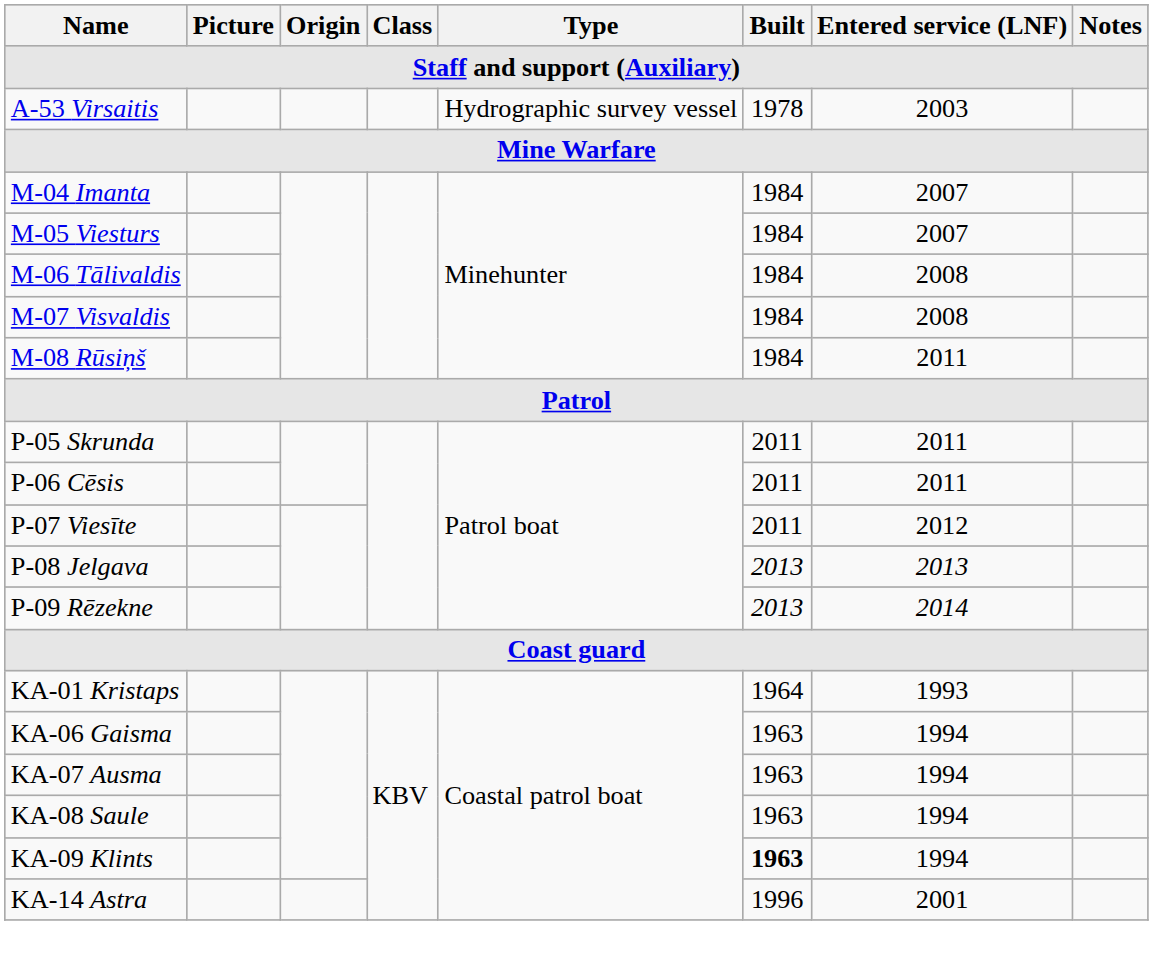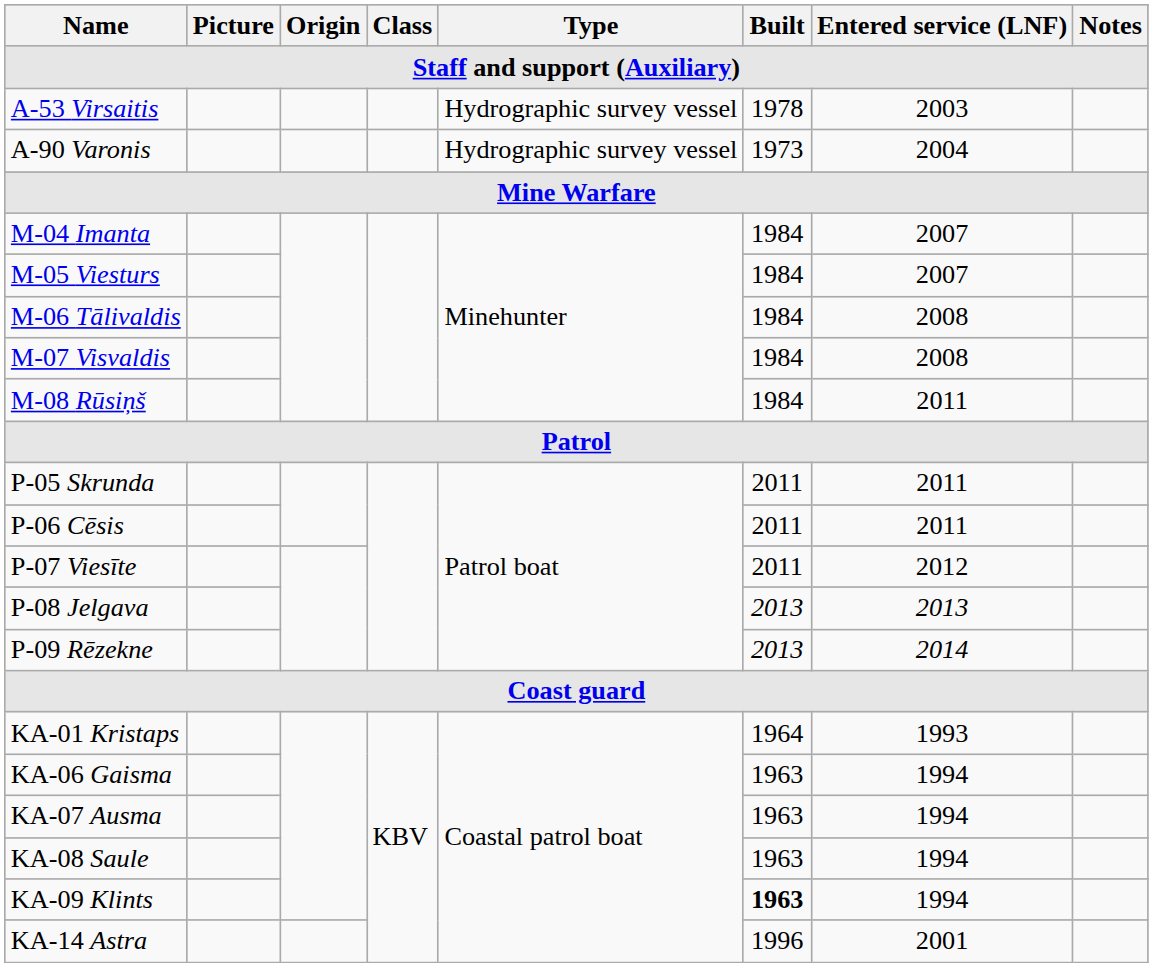+ row: (81, 150)
